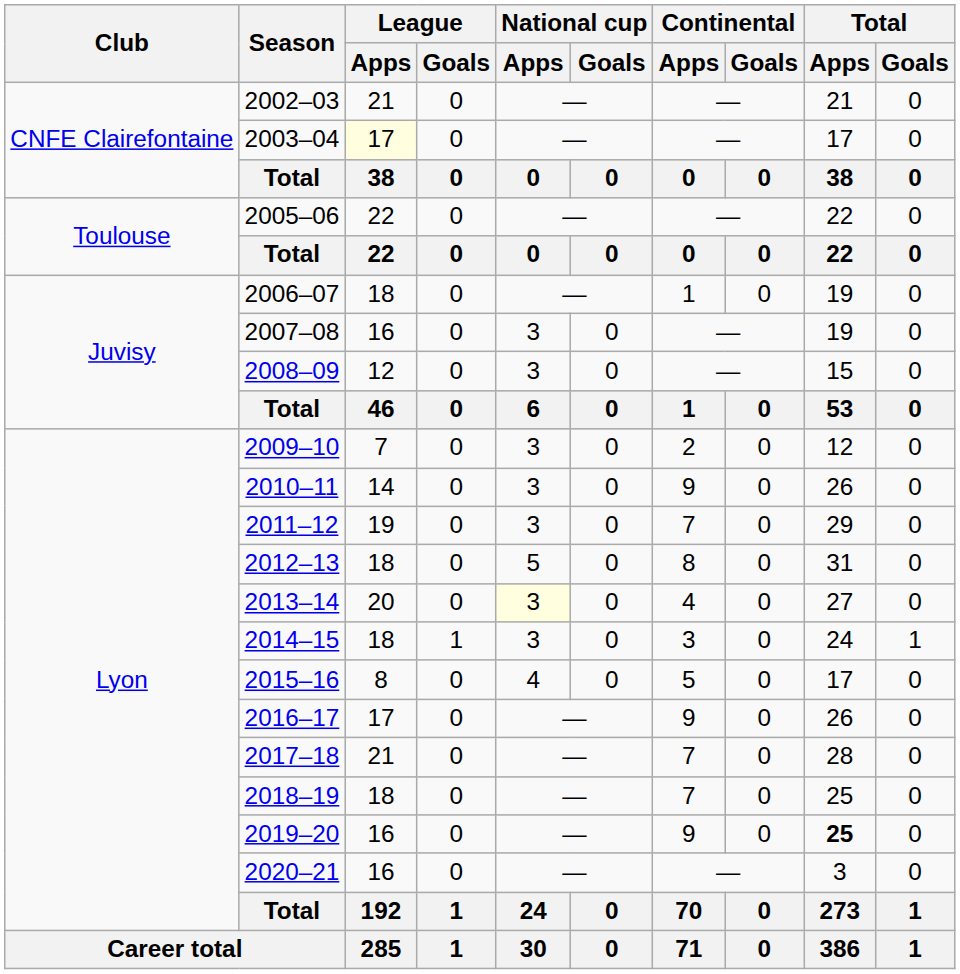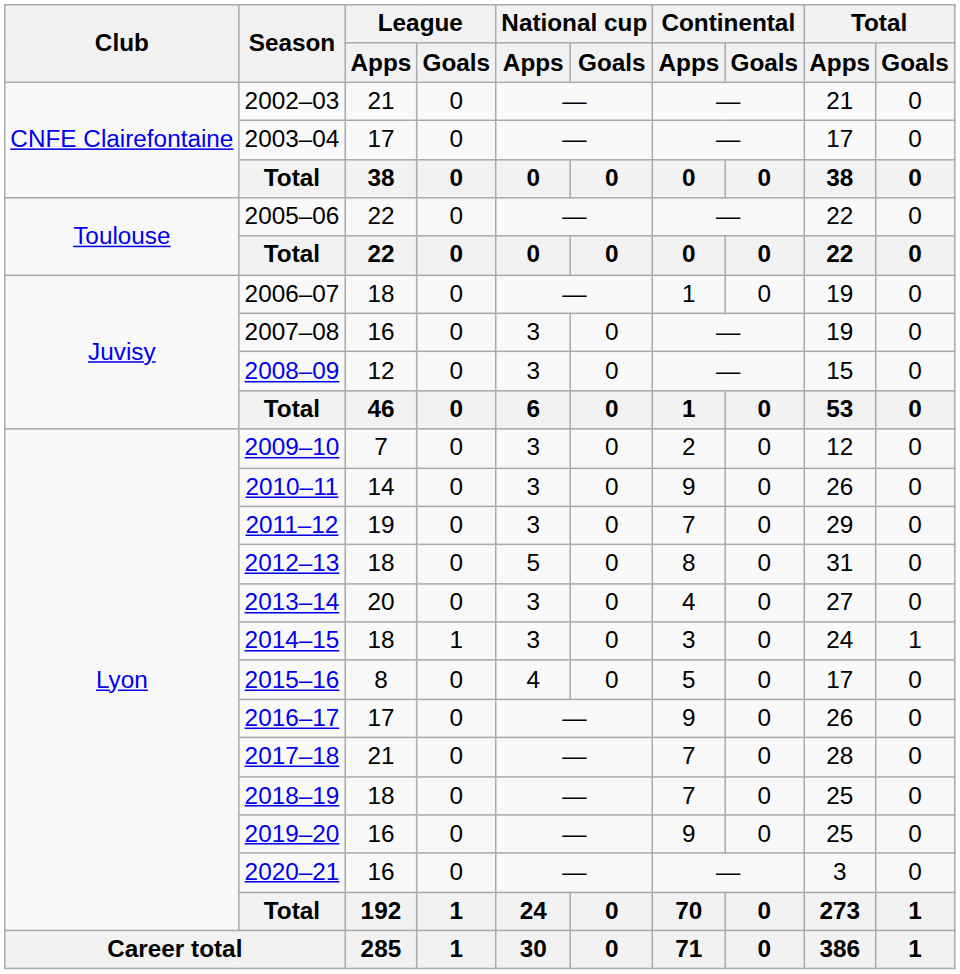(381, 139) lightyellow background -> (381, 139) no background
(533, 602) lightyellow background -> (533, 602) no background
(840, 833) bold -> (840, 833) normal
